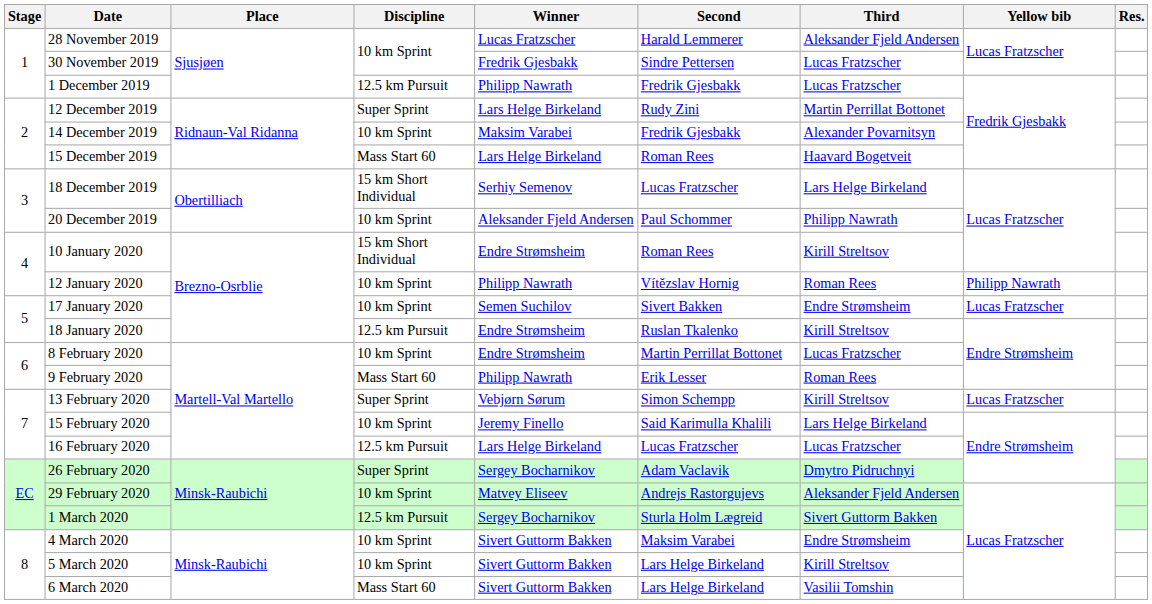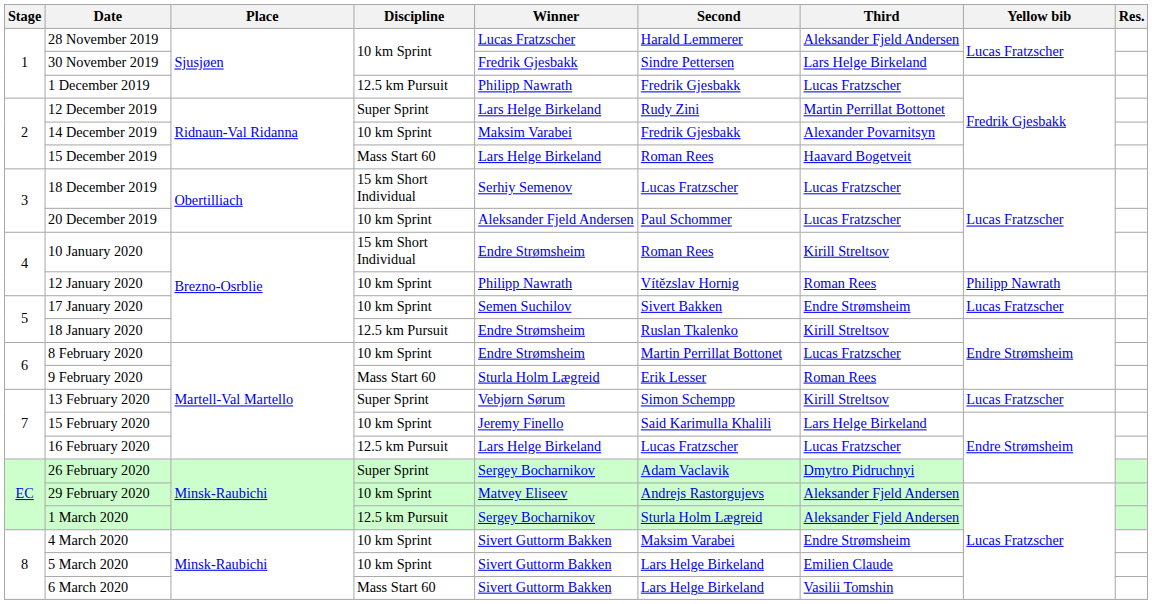(852, 62) Lucas Fratzscher -> (865, 62) Lars Helge Birkeland
(865, 188) Lars Helge Birkeland -> (852, 188) Lucas Fratzscher
(851, 219) Philipp Nawrath -> (852, 219) Lucas Fratzscher
(525, 376) Philipp Nawrath -> (539, 376) Sturla Holm Lægreid
(870, 517) Sivert Guttorm Bakken -> (881, 517) Aleksander Fjeld Andersen
(846, 564) Kirill Streltsov -> (848, 564) Emilien Claude
